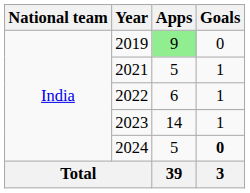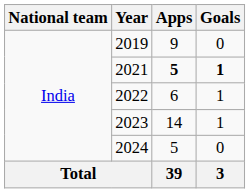(174, 43) lightgreen background -> (174, 43) no background
(174, 69) normal -> (174, 69) bold
(220, 69) normal -> (220, 69) bold
(220, 148) bold -> (220, 148) normal
